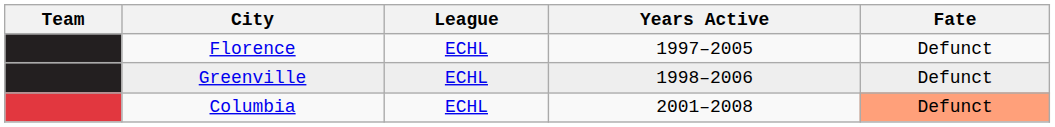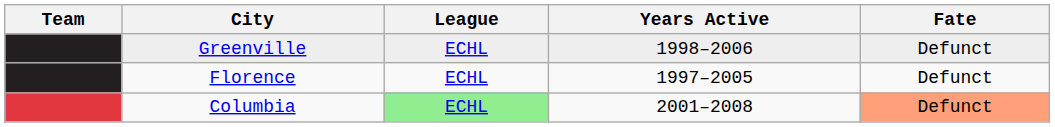rows swapped: (253, 49) <-> (253, 78)
(466, 107) no background -> (466, 107) lightgreen background
